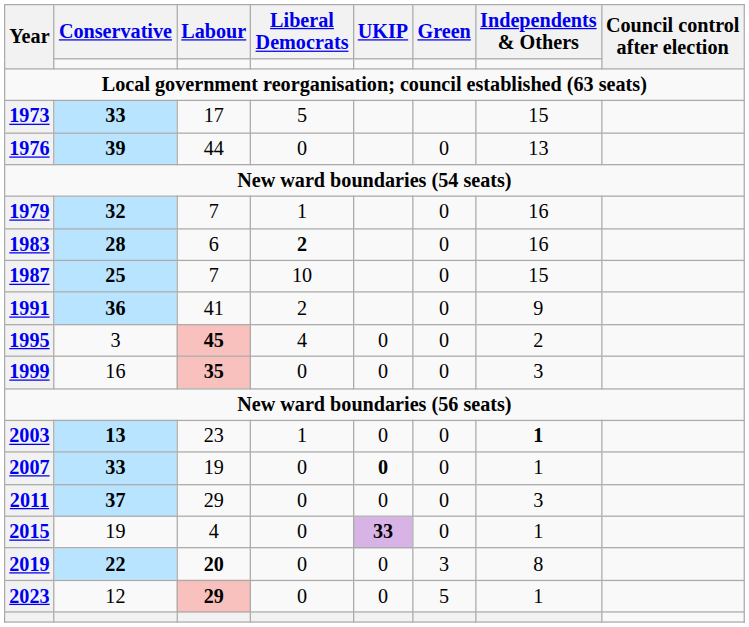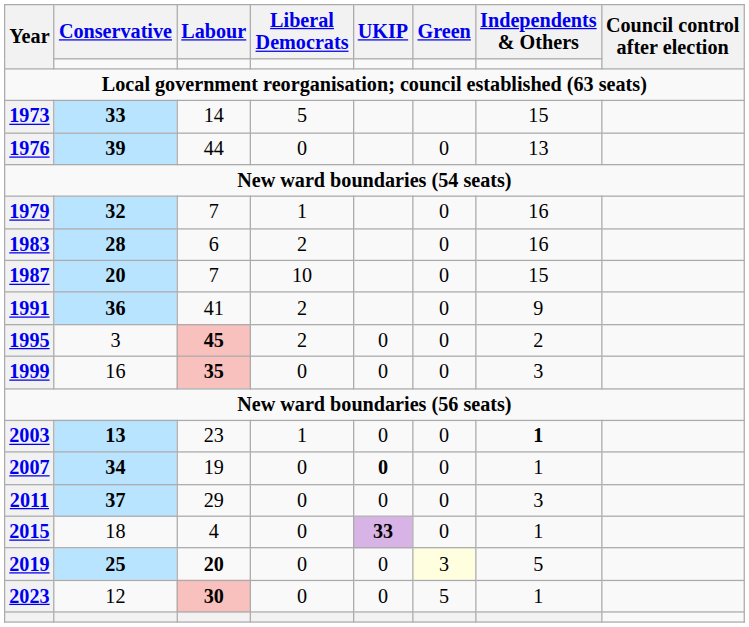(214, 116) 17 -> (214, 116) 14
(302, 244) bold -> (302, 244) normal
(115, 276) 25 -> (115, 276) 20
(302, 340) 4 -> (302, 340) 2
(115, 468) 33 -> (115, 468) 34
(115, 532) 19 -> (115, 532) 18
(115, 564) 22 -> (115, 564) 25
(444, 564) no background -> (444, 564) lightyellow background
(538, 564) 8 -> (538, 564) 5
(214, 595) 29 -> (214, 595) 30
